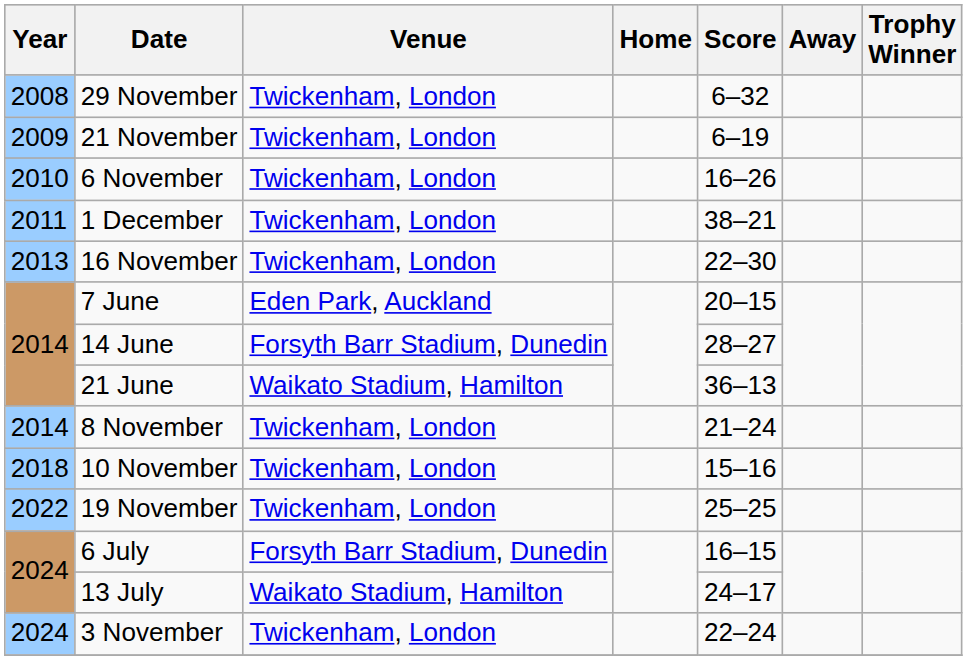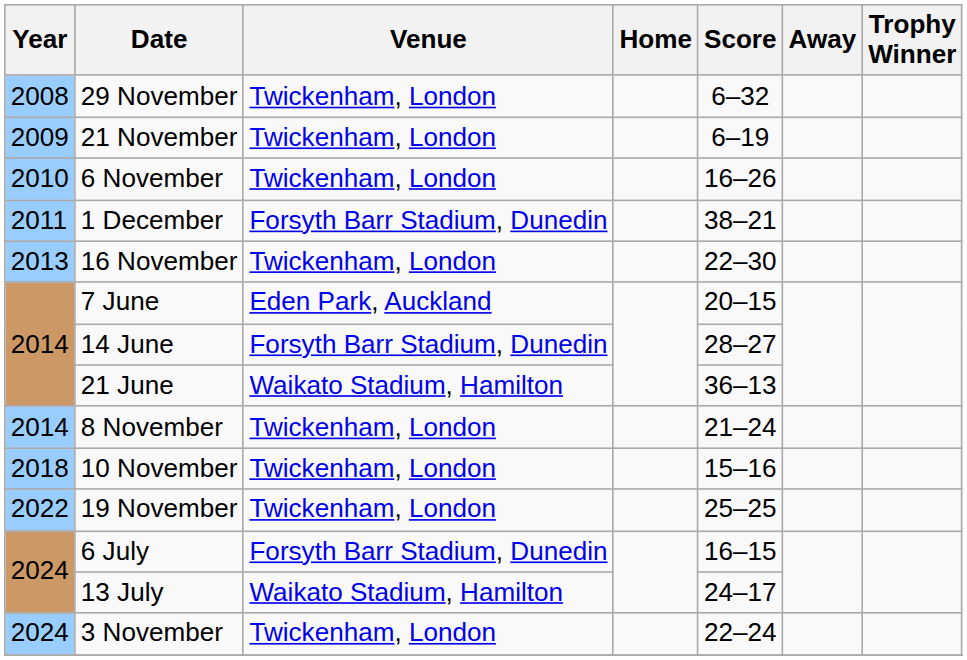(373, 219) Twickenham, London -> (428, 219) Forsyth Barr Stadium, Dunedin
